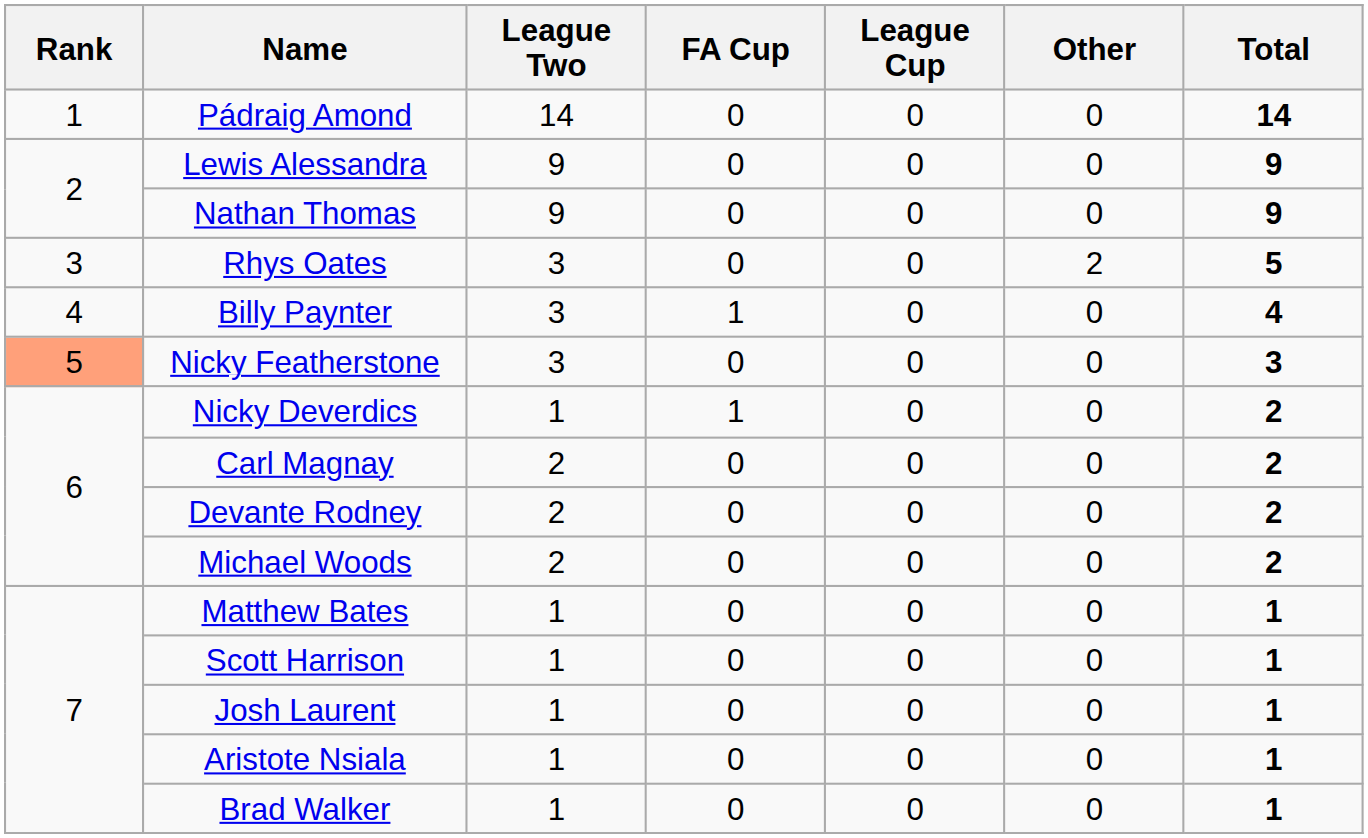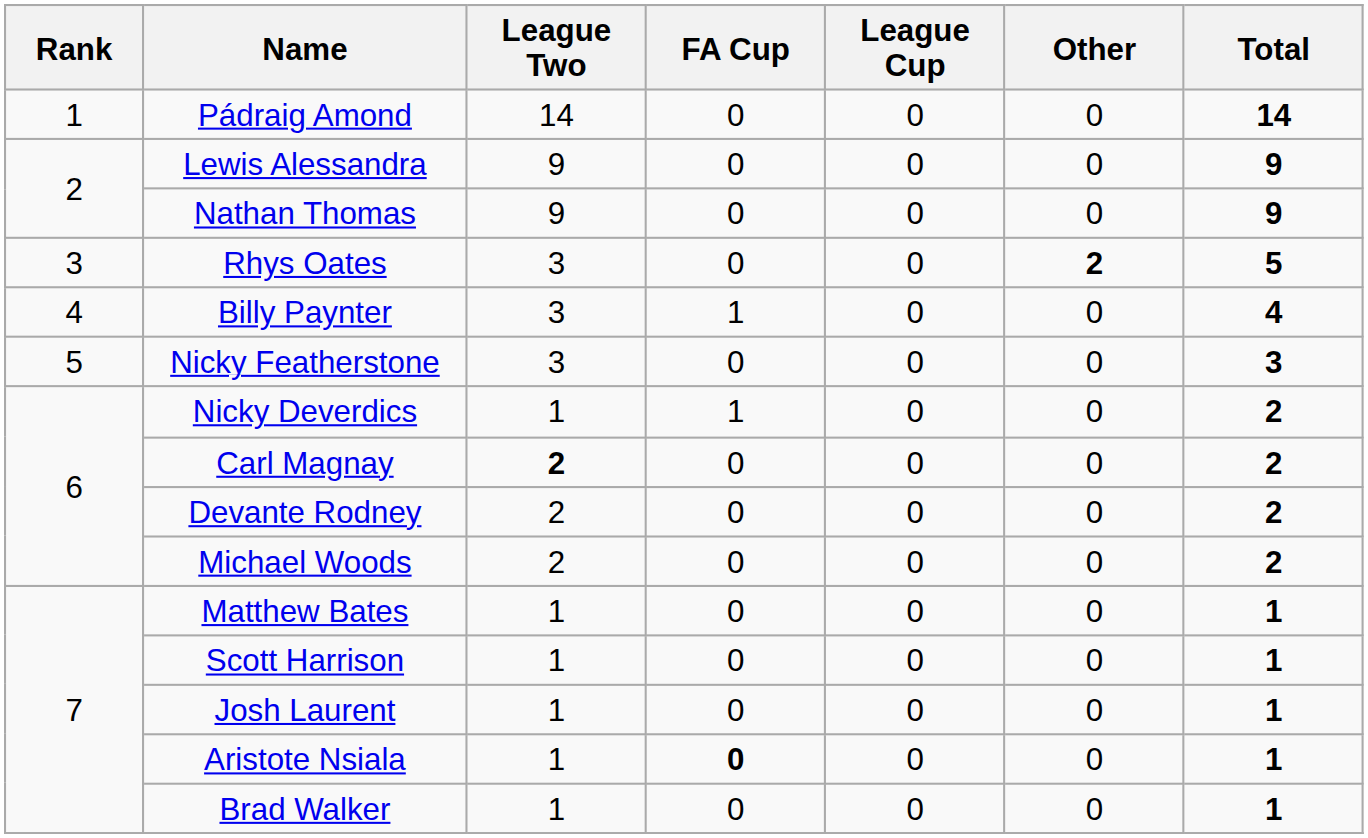(1094, 263) normal -> (1094, 263) bold
(74, 362) lightsalmon background -> (74, 362) no background
(556, 462) normal -> (556, 462) bold
(736, 759) normal -> (736, 759) bold
